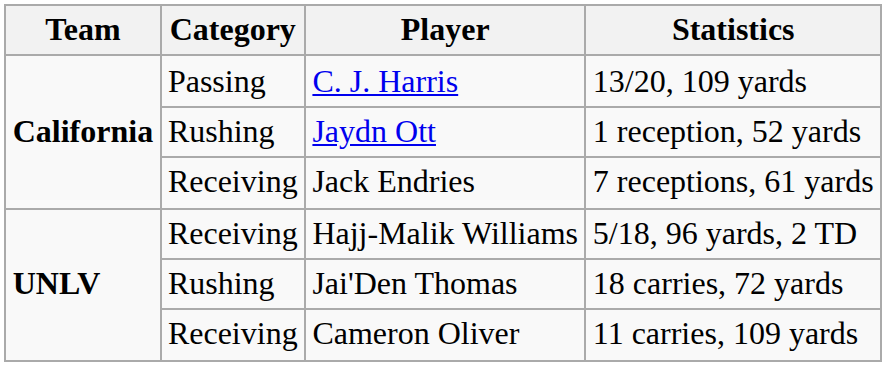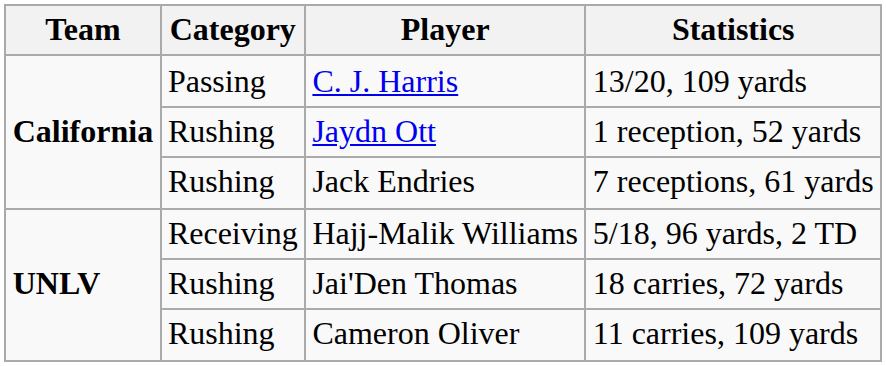(233, 182) Receiving -> (221, 182) Rushing
(233, 334) Receiving -> (221, 334) Rushing
